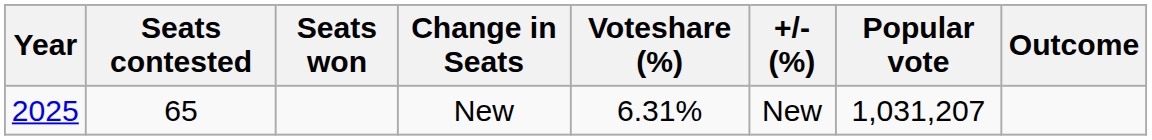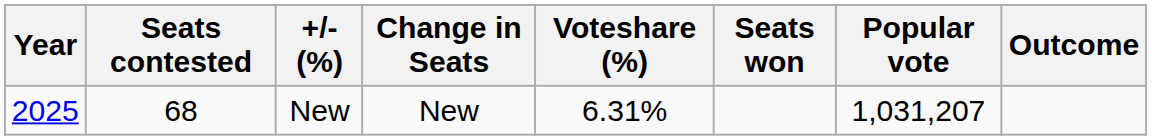columns swapped: (337, 45) <-> (792, 45)
(181, 109) 65 -> (181, 109) 68
